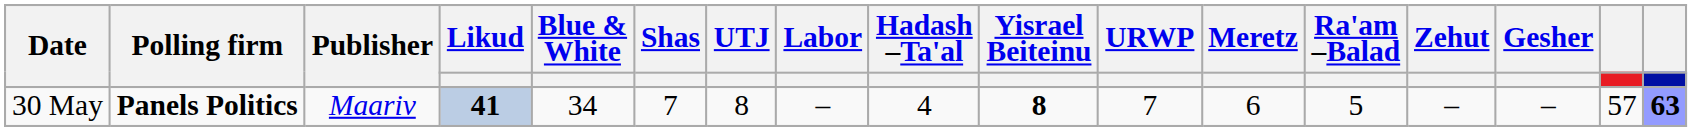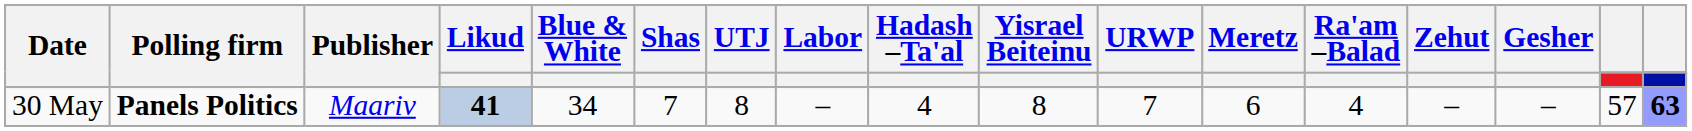(1039, 106) bold -> (1039, 106) normal
(1356, 106) 5 -> (1356, 106) 4
